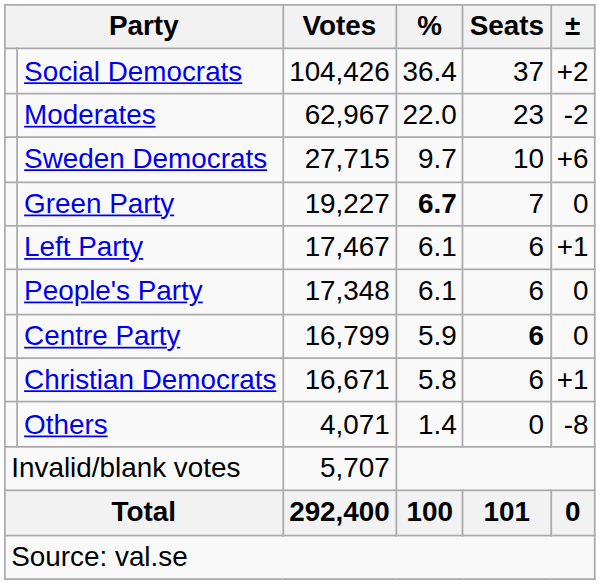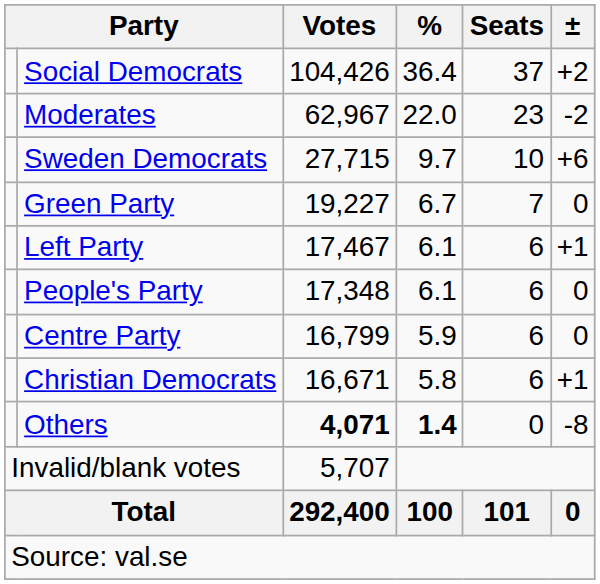(437, 203) bold -> (437, 203) normal
(536, 335) bold -> (536, 335) normal
(355, 423) normal -> (355, 423) bold
(437, 423) normal -> (437, 423) bold
